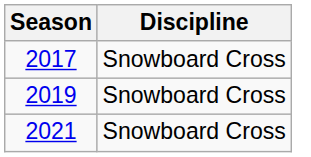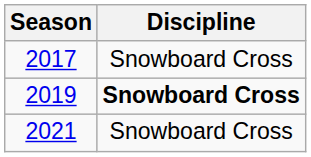(194, 95) normal -> (201, 95) bold
